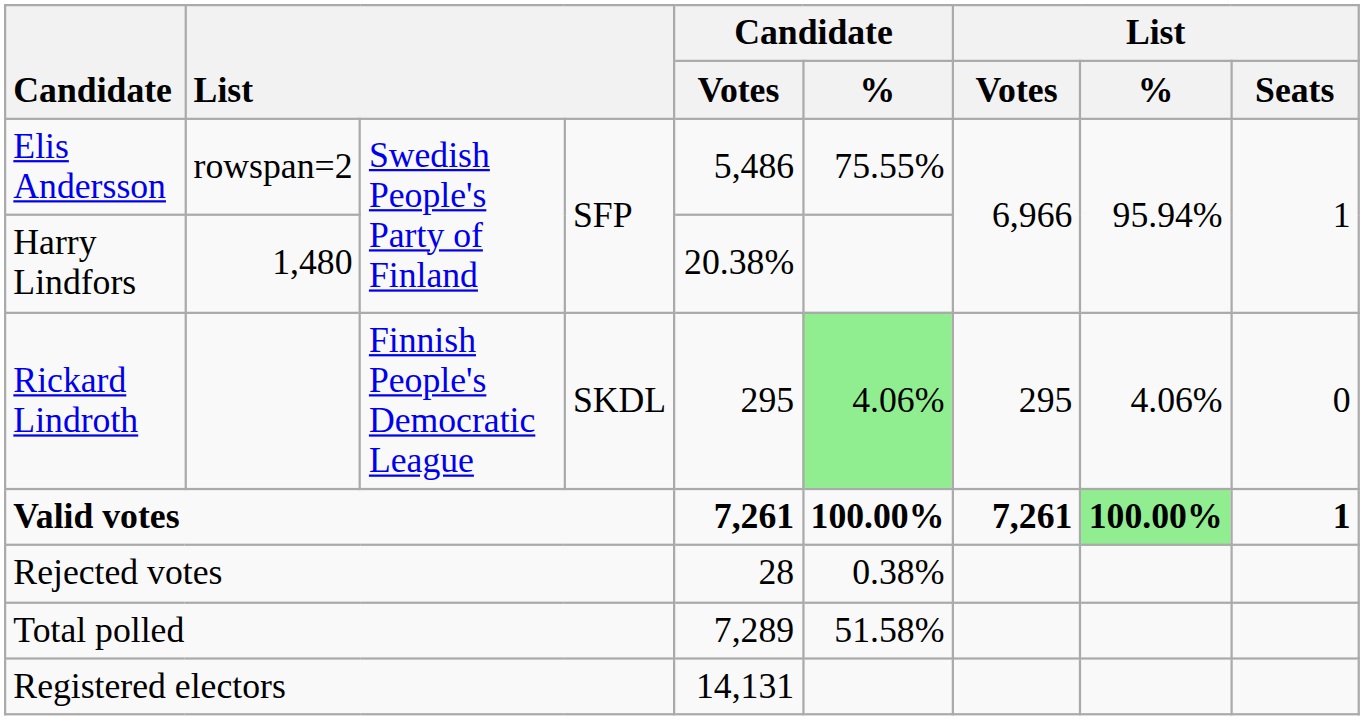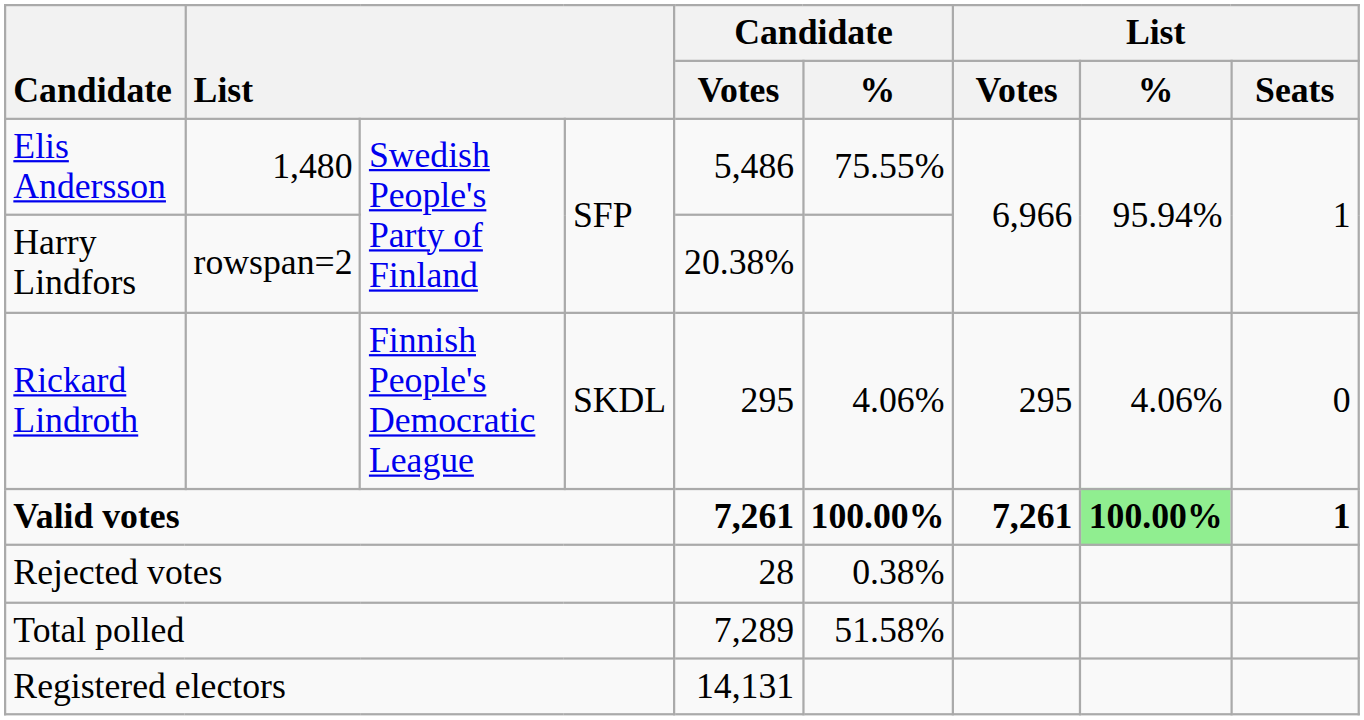(273, 166) rowspan=2 -> (312, 166) 1,480
(312, 262) 1,480 -> (273, 262) rowspan=2
(898, 399) lightgreen background -> (898, 399) no background
